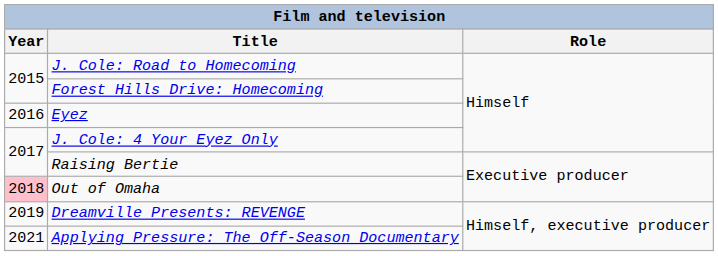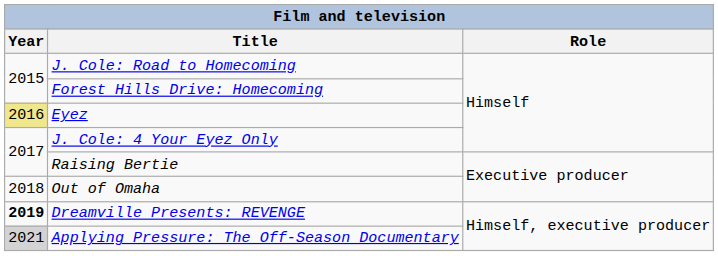(26, 115) no background -> (26, 115) khaki background
(26, 189) pink background -> (26, 189) no background
(26, 213) normal -> (26, 213) bold
(26, 238) no background -> (26, 238) lightgrey background
